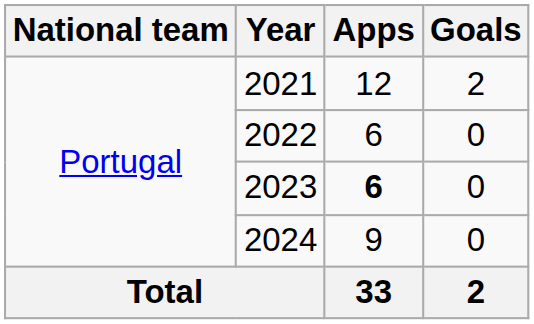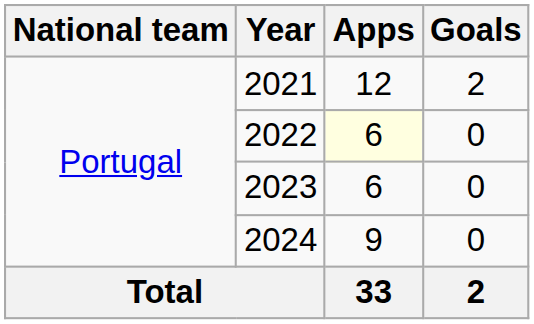(374, 135) no background -> (374, 135) lightyellow background
(374, 187) bold -> (374, 187) normal
